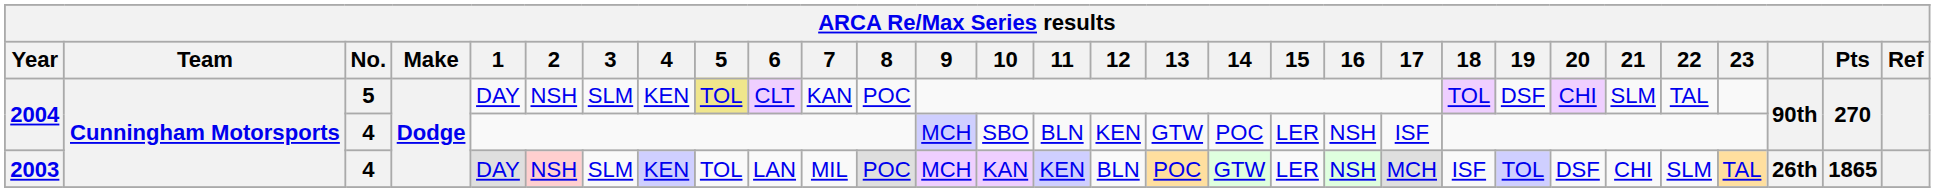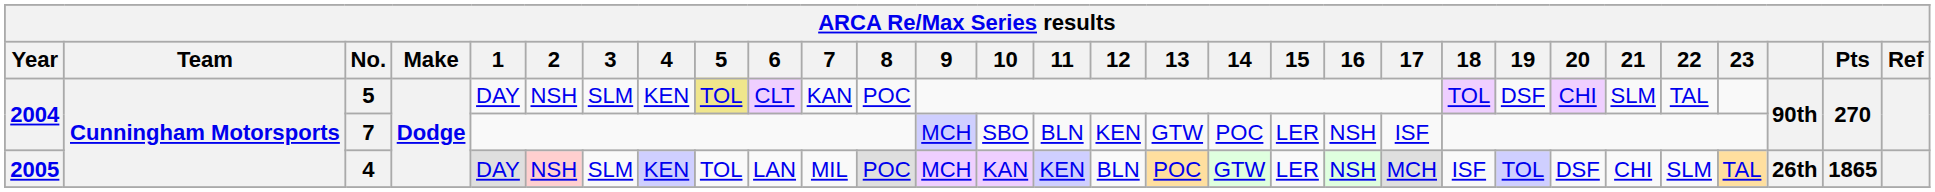(368, 132) 4 -> (368, 132) 7
(35, 169) 2003 -> (35, 169) 2005
